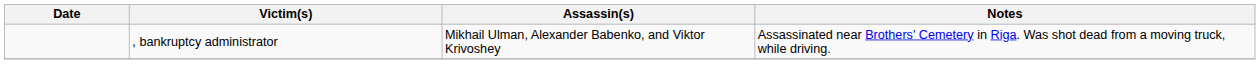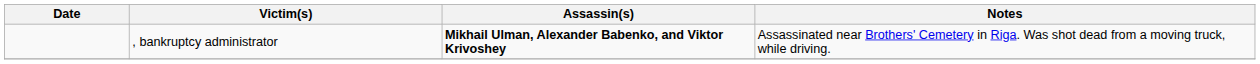(575, 41) normal -> (584, 41) bold
